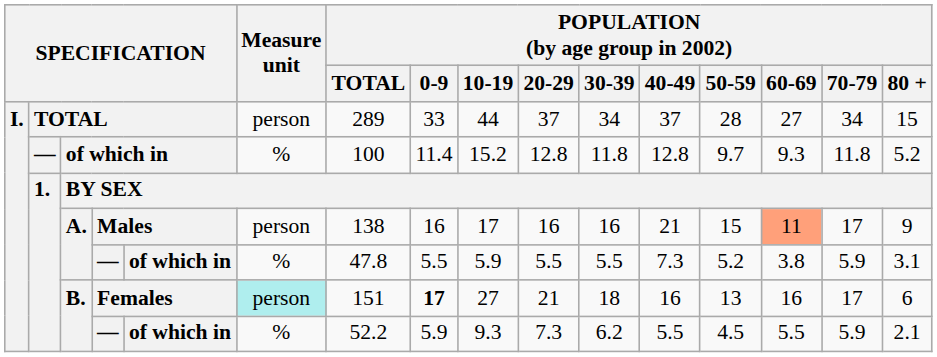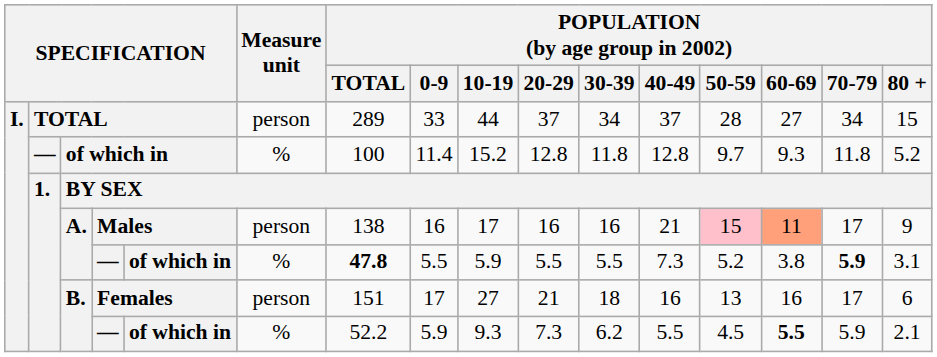(731, 225) no background -> (731, 225) pink background
(368, 261) normal -> (368, 261) bold
(852, 261) normal -> (852, 261) bold
(281, 297) paleturquoise background -> (281, 297) no background
(434, 297) bold -> (434, 297) normal
(791, 332) normal -> (791, 332) bold
